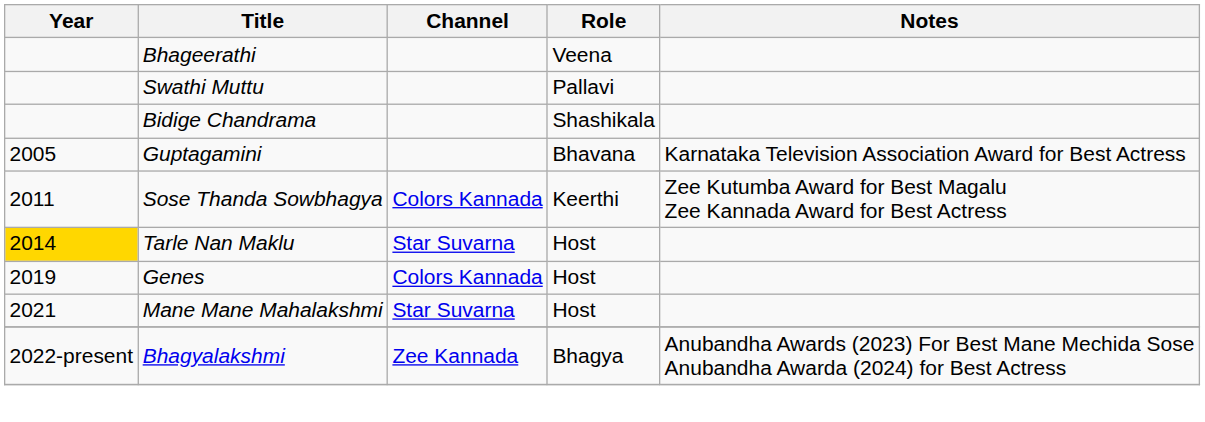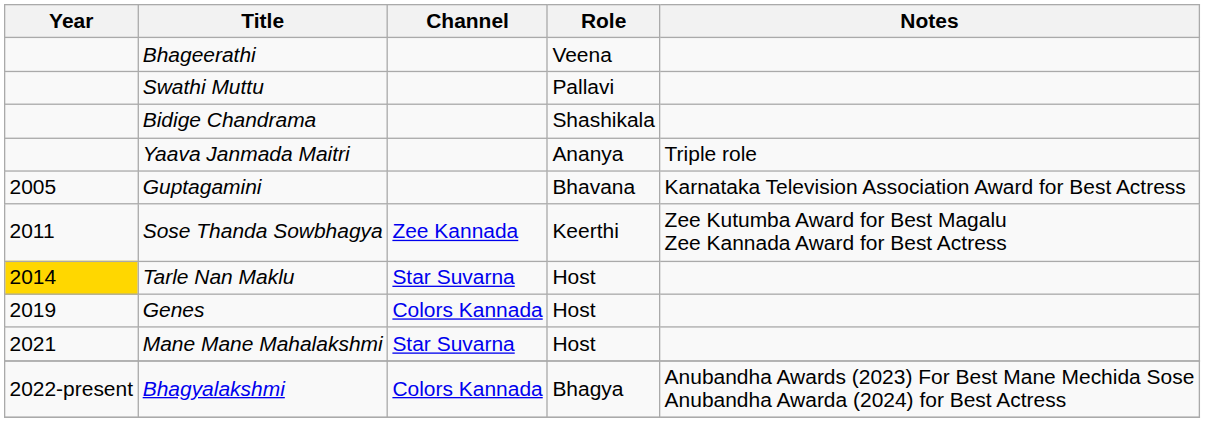+ row: (246, 154)
(468, 199) Colors Kannada -> (455, 232) Zee Kannada
(455, 355) Zee Kannada -> (468, 388) Colors Kannada
